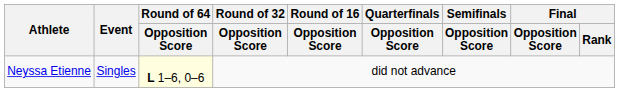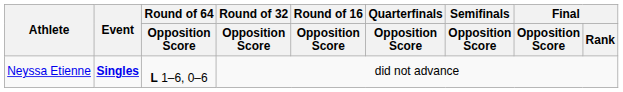(116, 72) normal -> (118, 72) bold
(176, 79) lightyellow background -> (179, 79) no background
